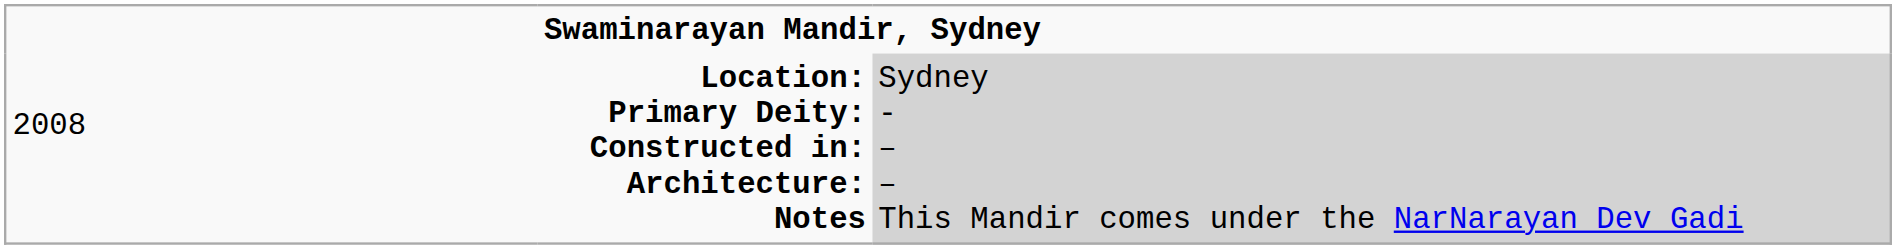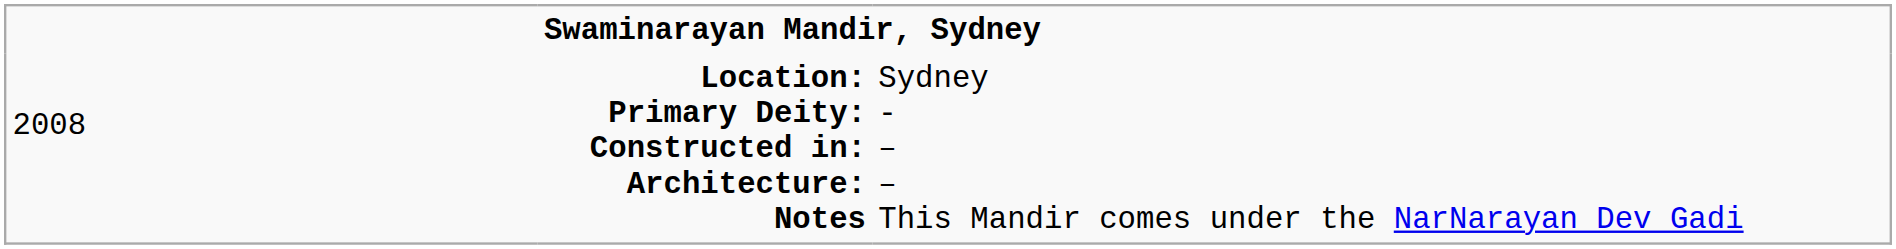(1311, 149) lightgrey background -> (1311, 149) no background
